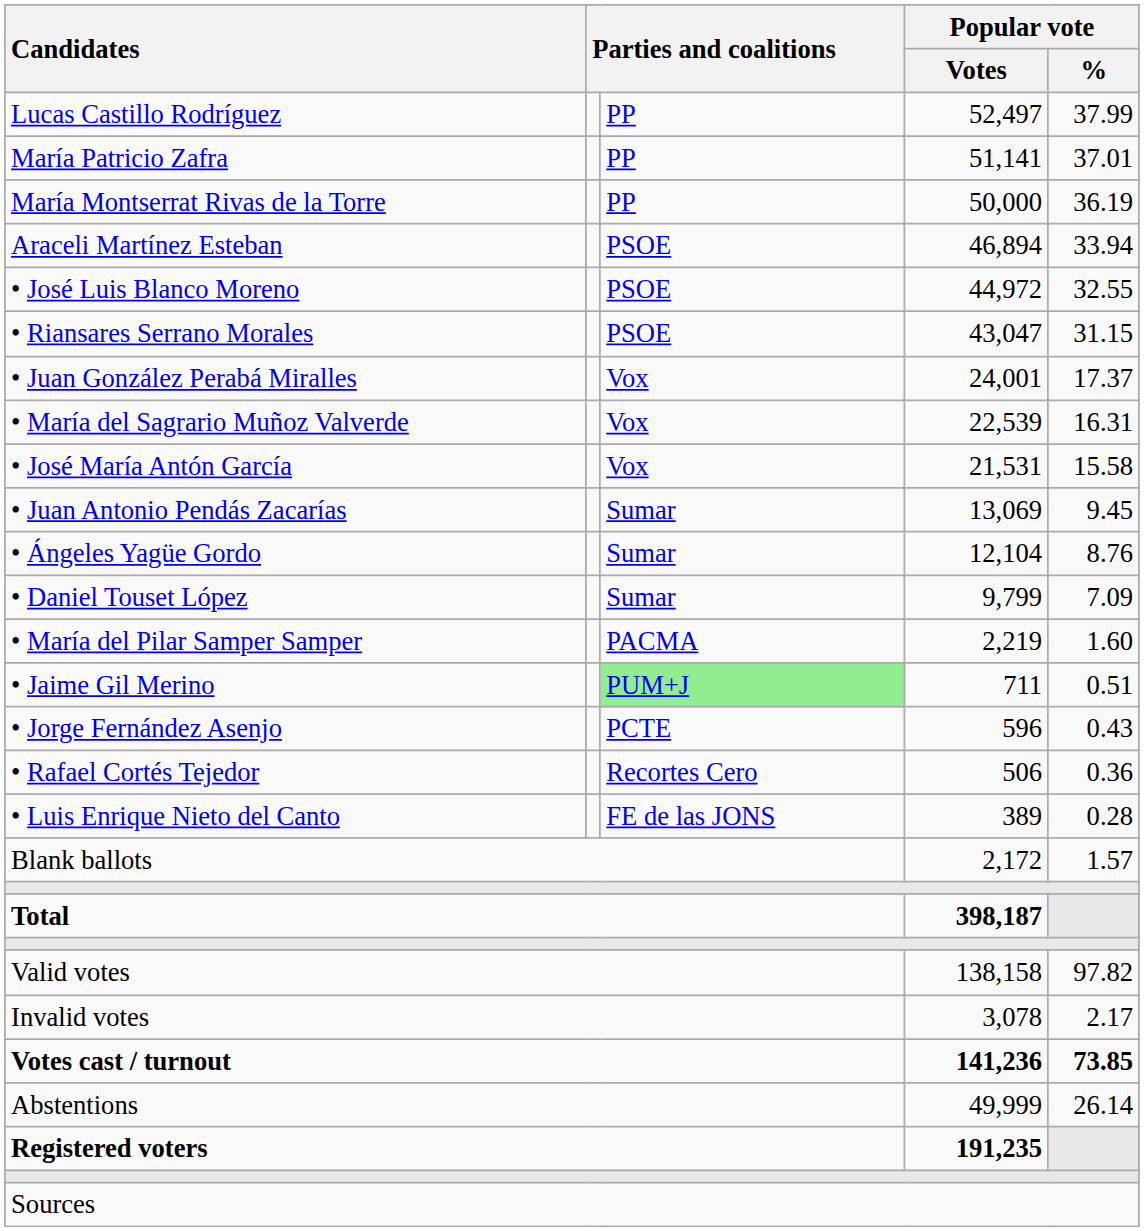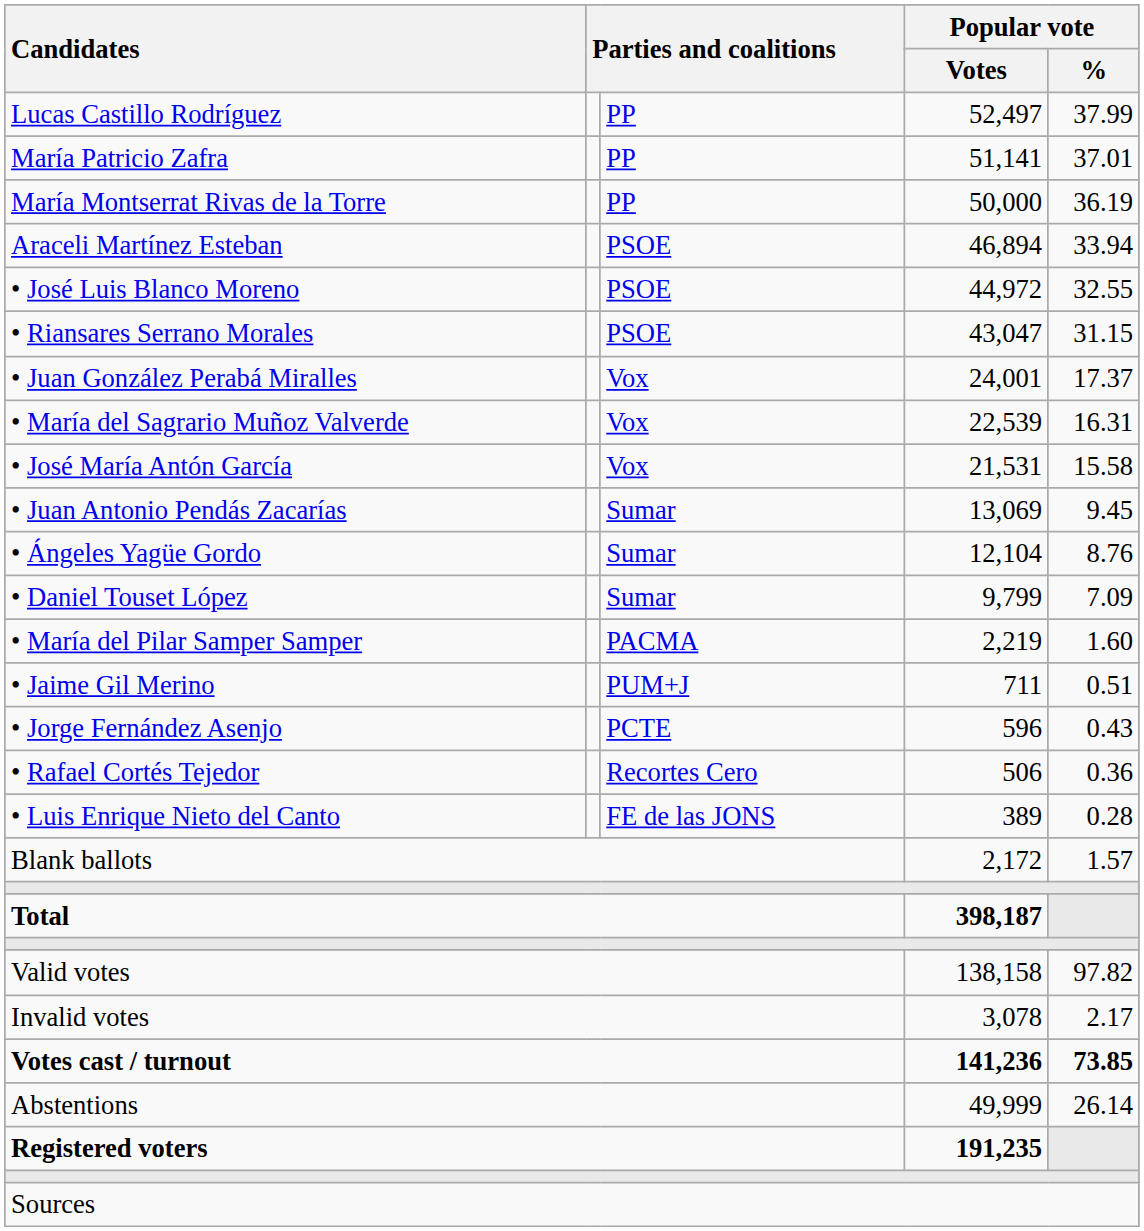(648, 684) lightgreen background -> (648, 684) no background
